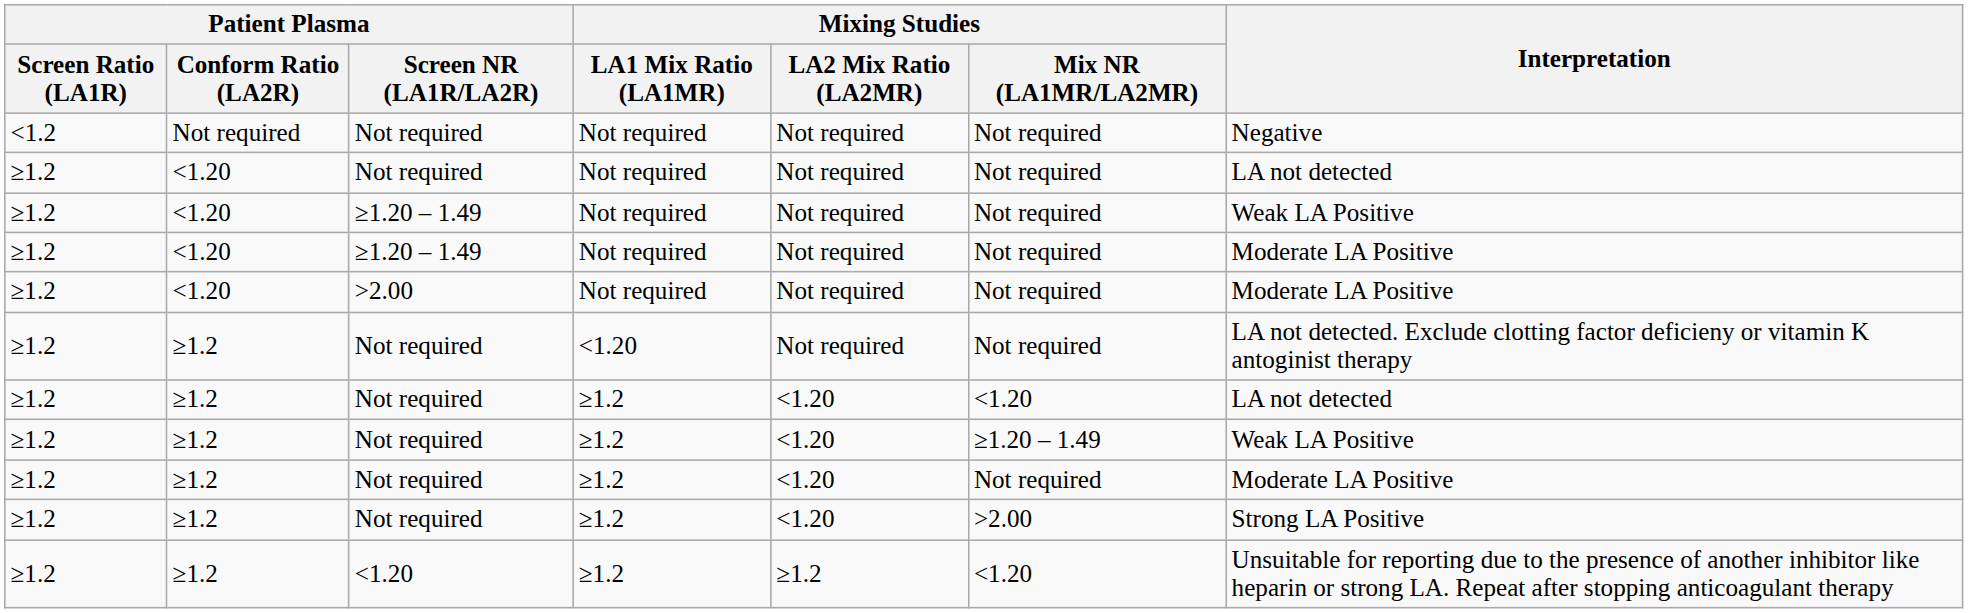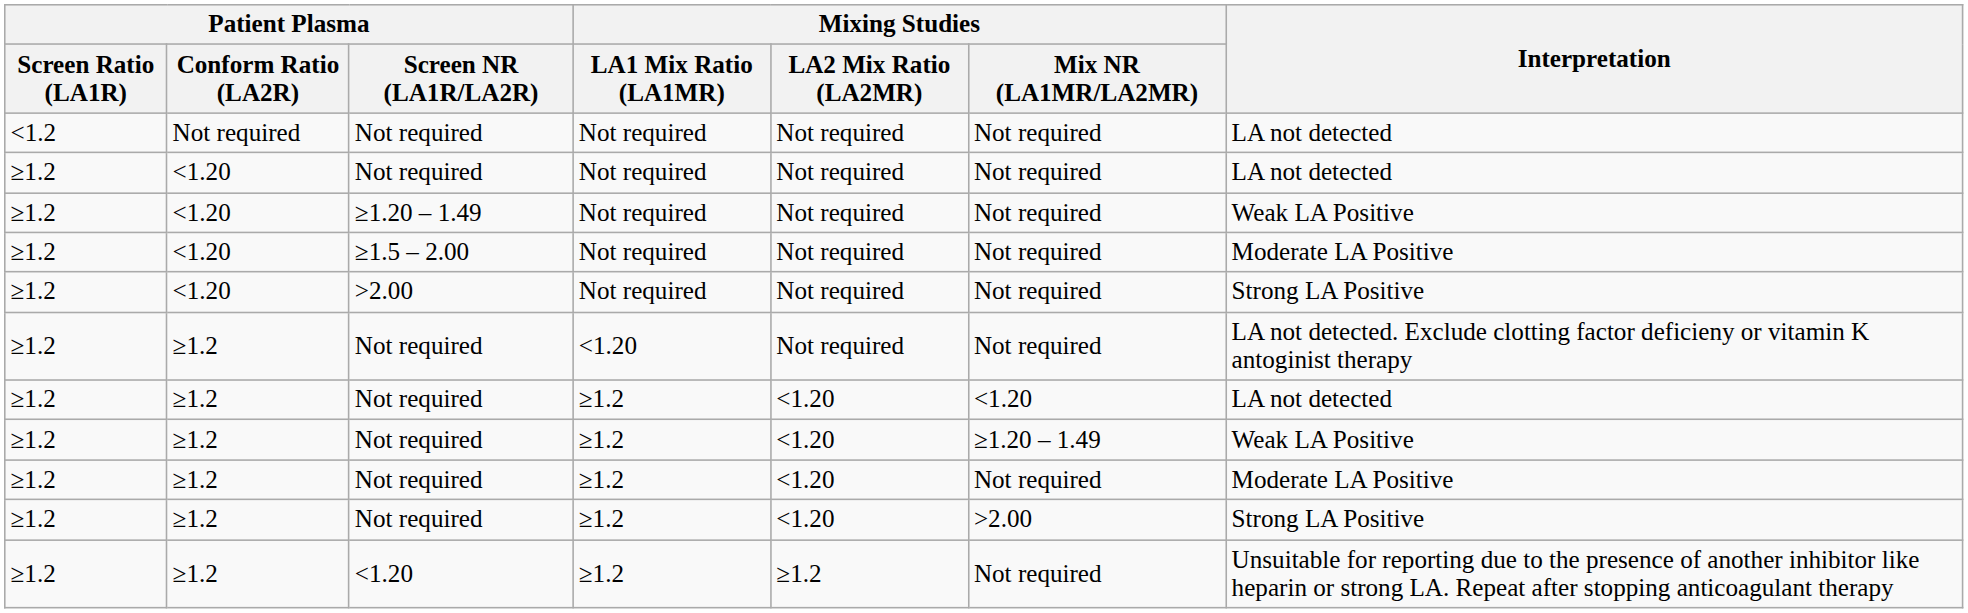(1277, 132) Negative -> (1312, 132) LA not detected
(418, 251) ≥1.20 – 1.49 -> (412, 251) ≥1.5 – 2.00
(1343, 291) Moderate LA Positive -> (1328, 291) Strong LA Positive
(1003, 573) <1.20 -> (1038, 573) Not required
